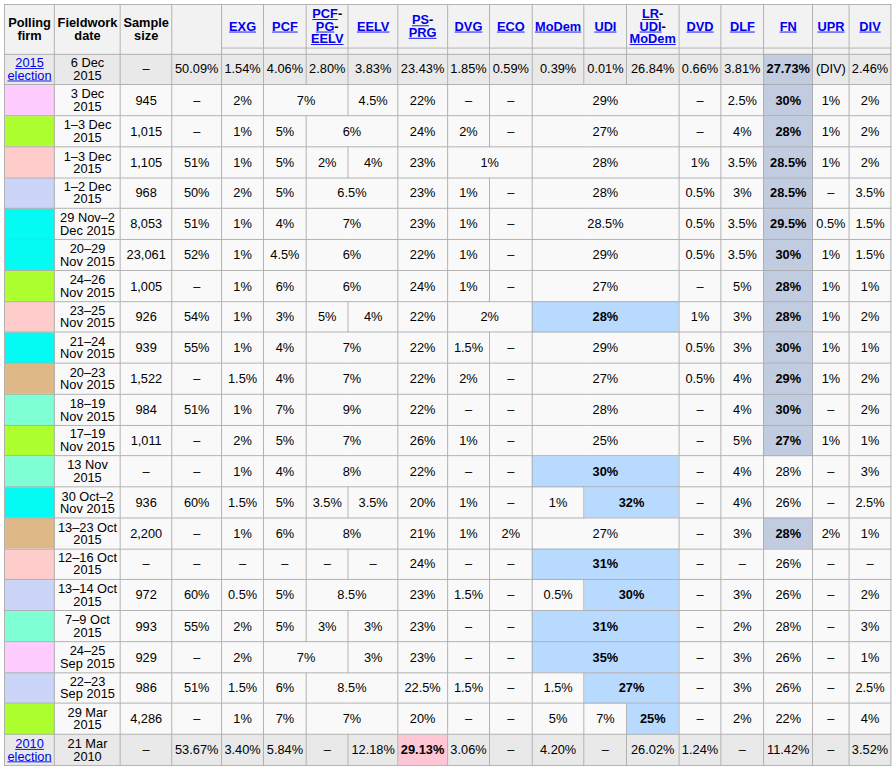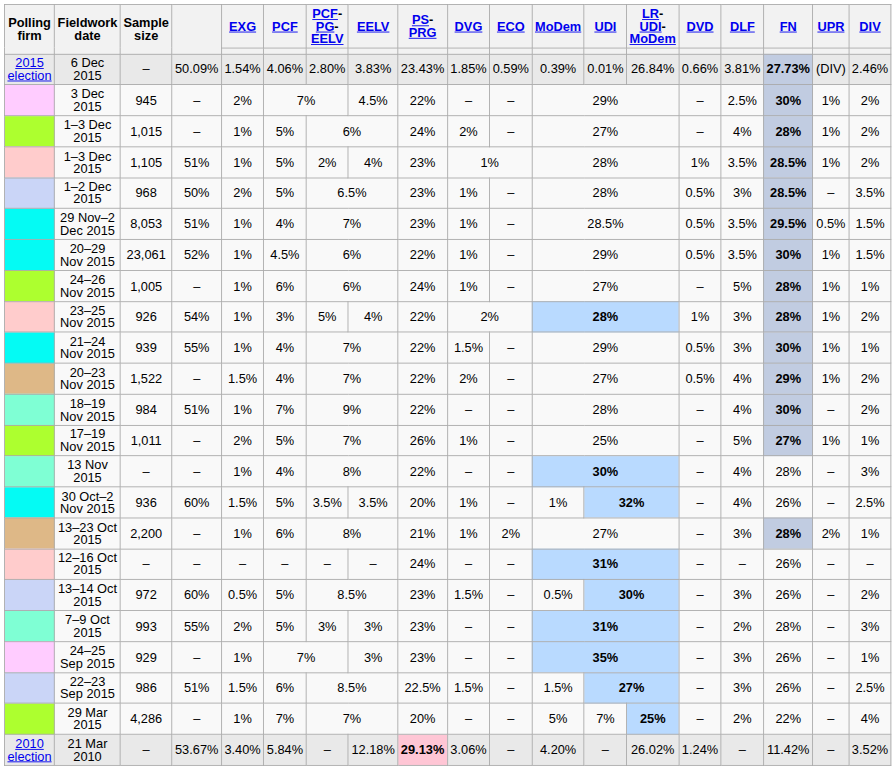(243, 657) 2% -> (243, 657) 1%
